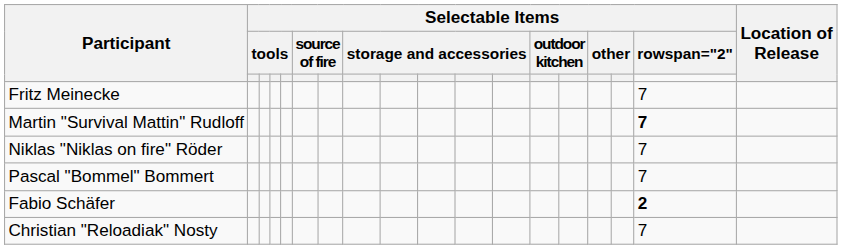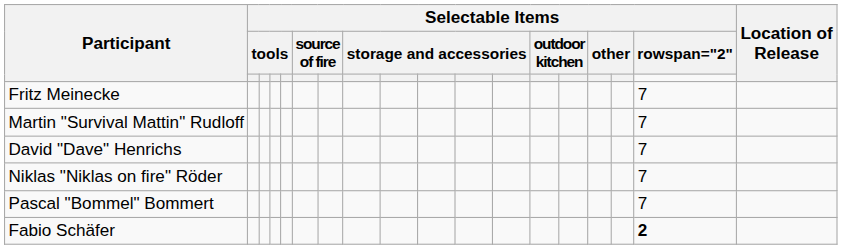(642, 122) bold -> (642, 122) normal
+ row: (95, 149)
- row: (113, 230)
